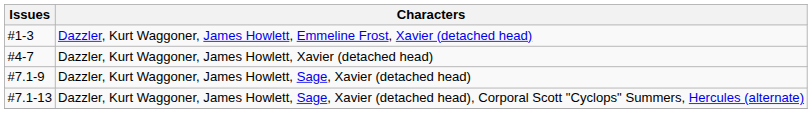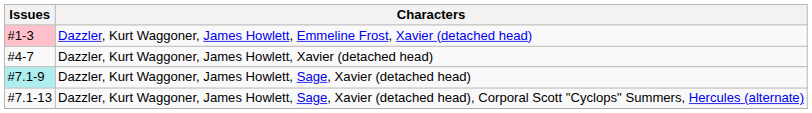(21, 35) no background -> (21, 35) pink background
(26, 77) no background -> (26, 77) paleturquoise background
